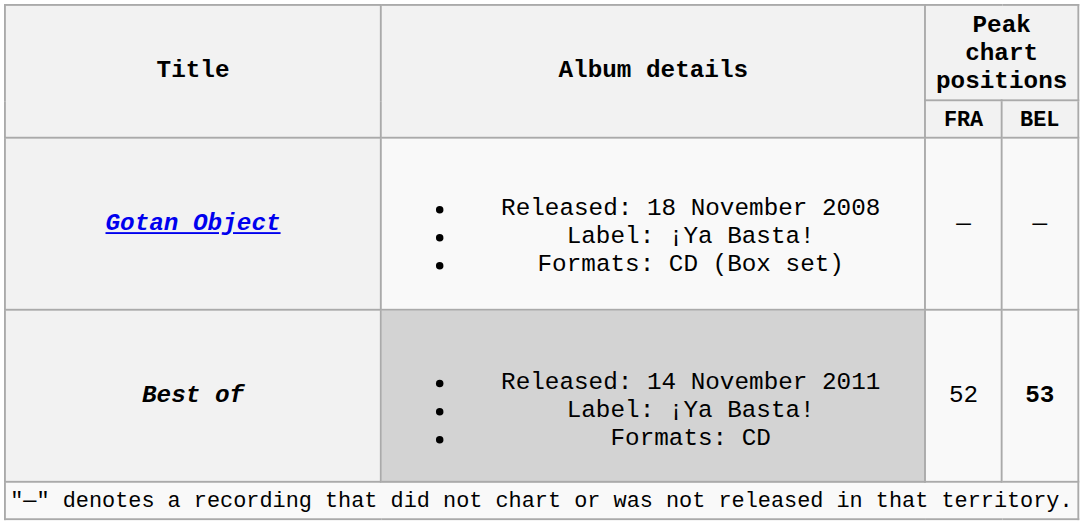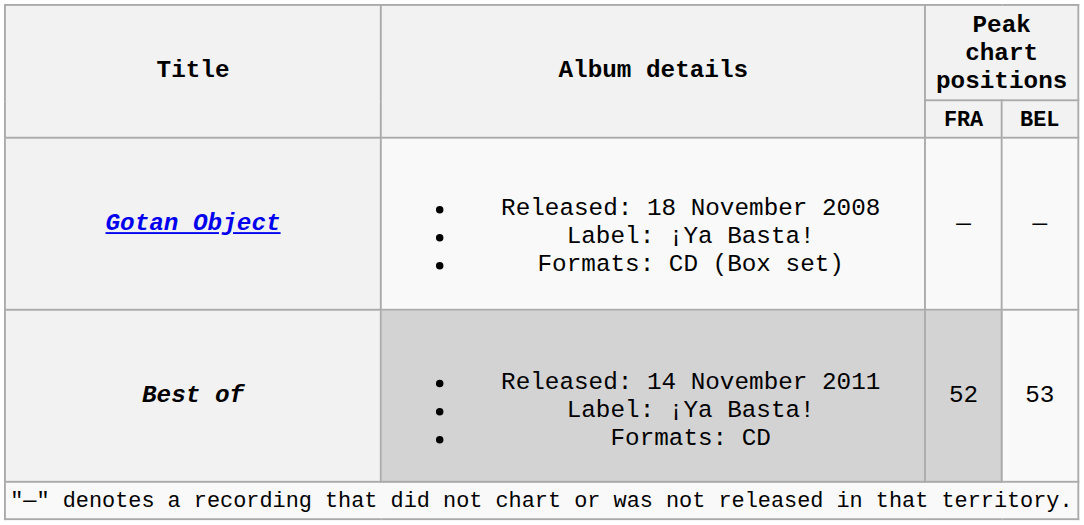(964, 396) no background -> (964, 396) lightgrey background
(1040, 396) bold -> (1040, 396) normal
